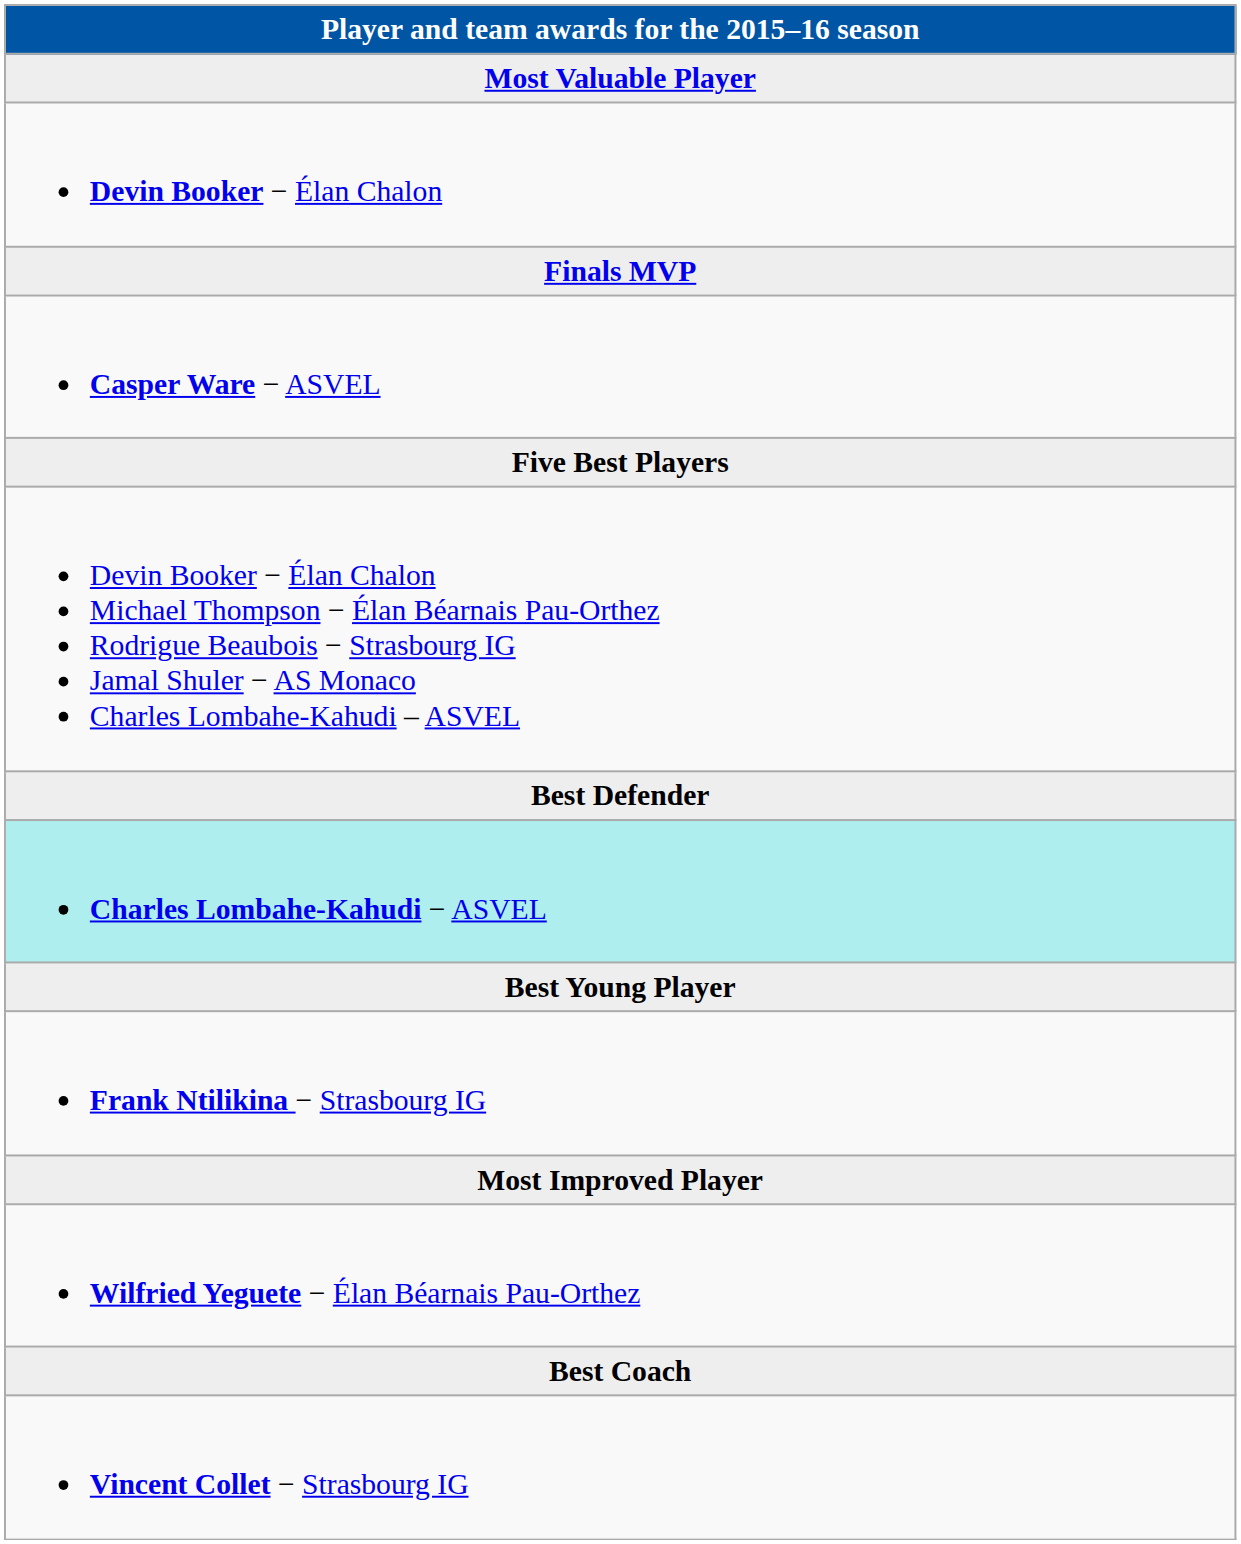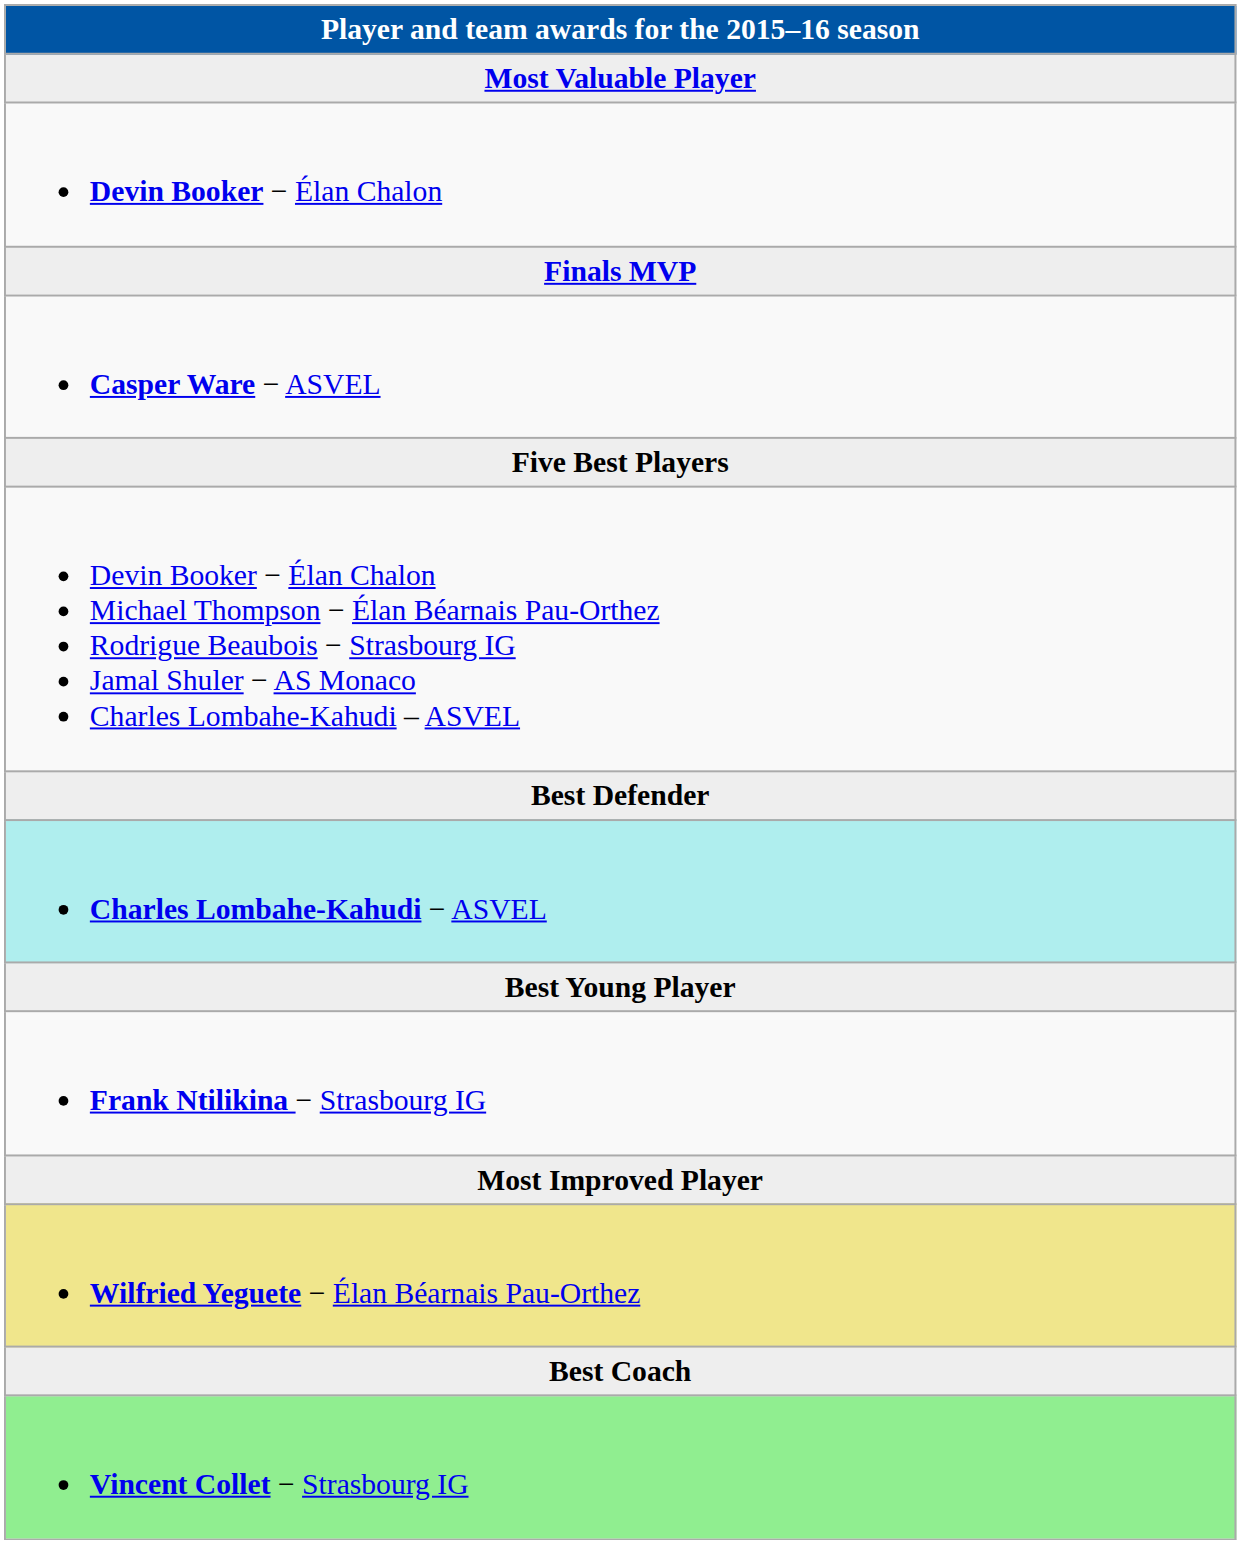(620, 1293) no background -> (620, 1293) khaki background
(620, 1485) no background -> (620, 1485) lightgreen background
